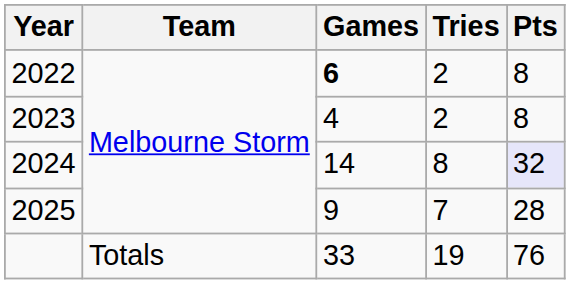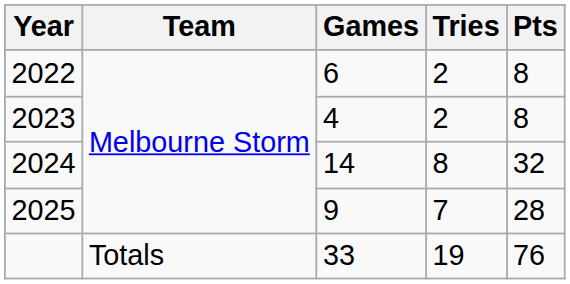(331, 73) bold -> (331, 73) normal
(529, 164) lavender background -> (529, 164) no background
